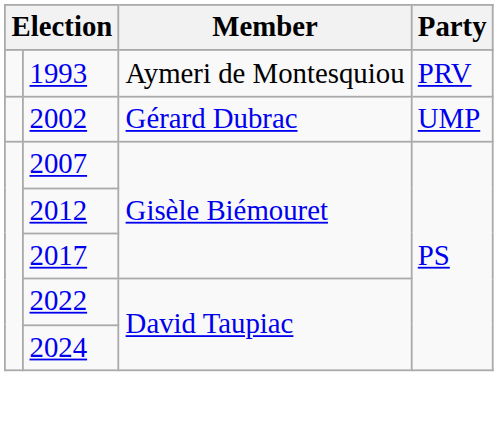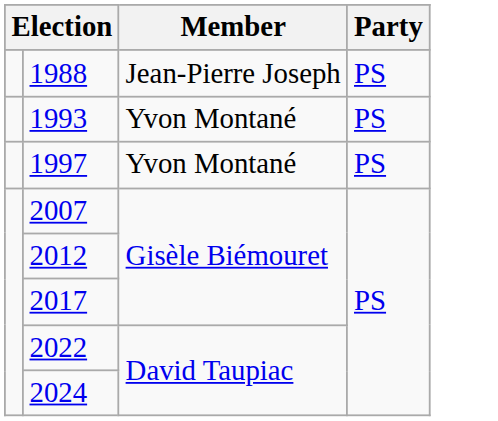+ row: (58, 73)
(265, 73) Aymeri de Montesquiou -> (211, 118) Yvon Montané
(445, 73) PRV -> (370, 118) PS
+ row: (58, 164)
- row: (58, 118)
